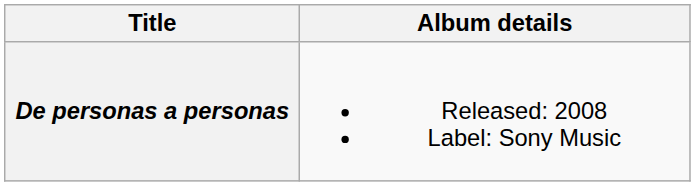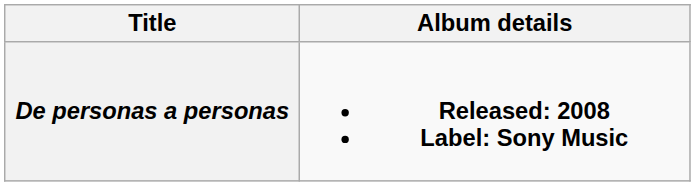(495, 125) normal -> (495, 125) bold
